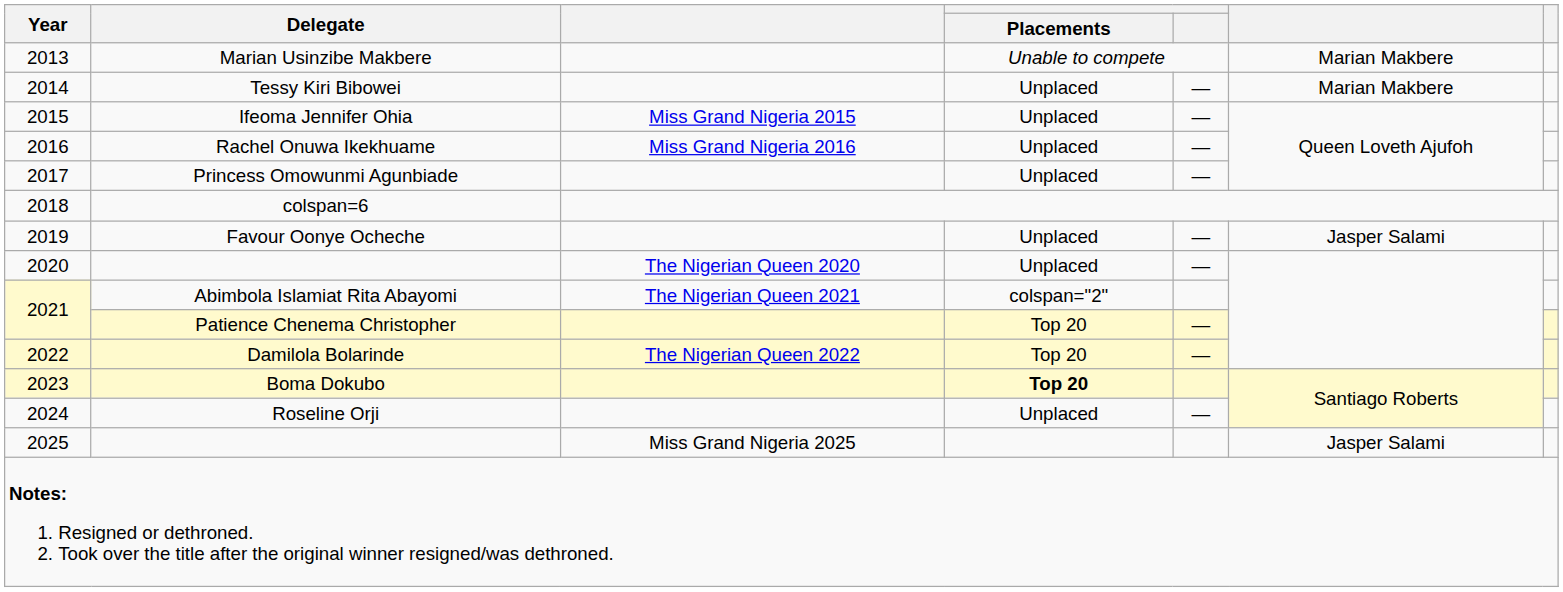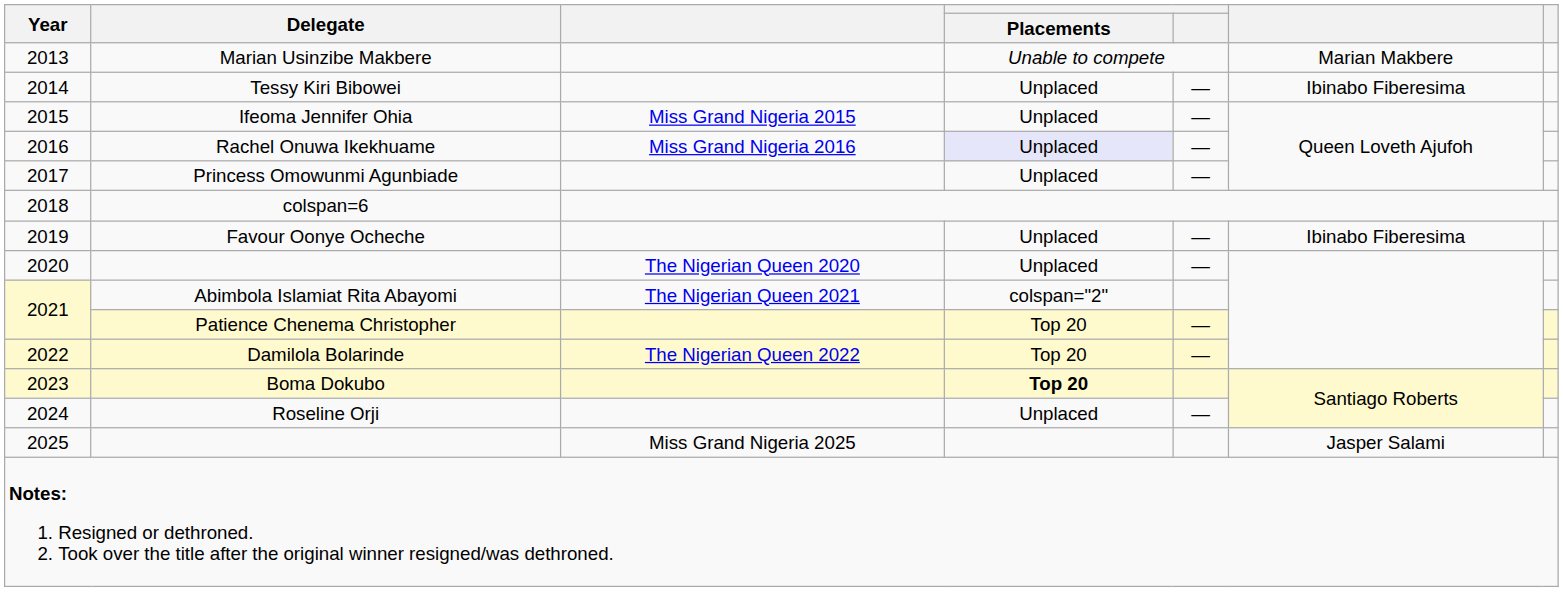(1386, 87) Marian Makbere -> (1386, 87) Ibinabo Fiberesima
(1059, 147) no background -> (1059, 147) lavender background
(1386, 235) Jasper Salami -> (1386, 235) Ibinabo Fiberesima
